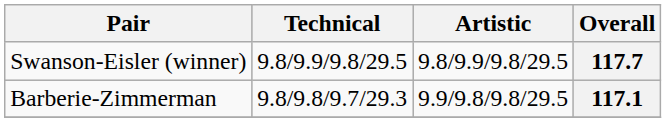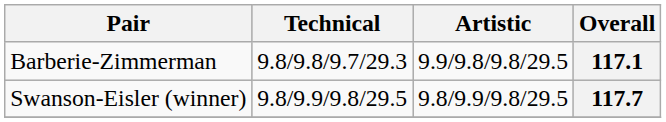rows swapped: (617, 60) <-> (617, 98)
